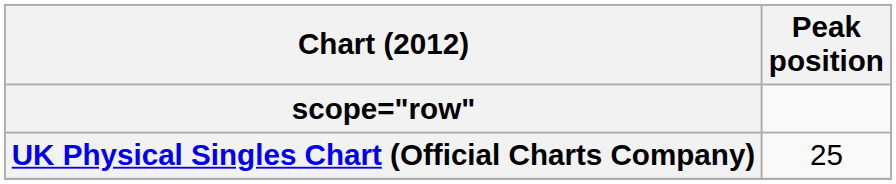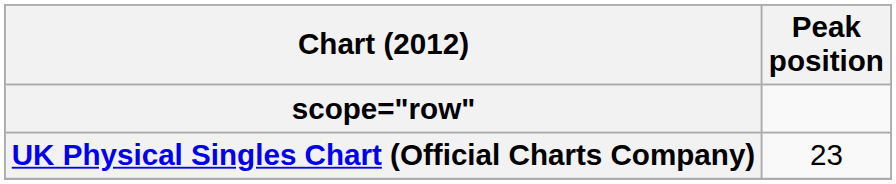(826, 155) 25 -> (826, 155) 23
